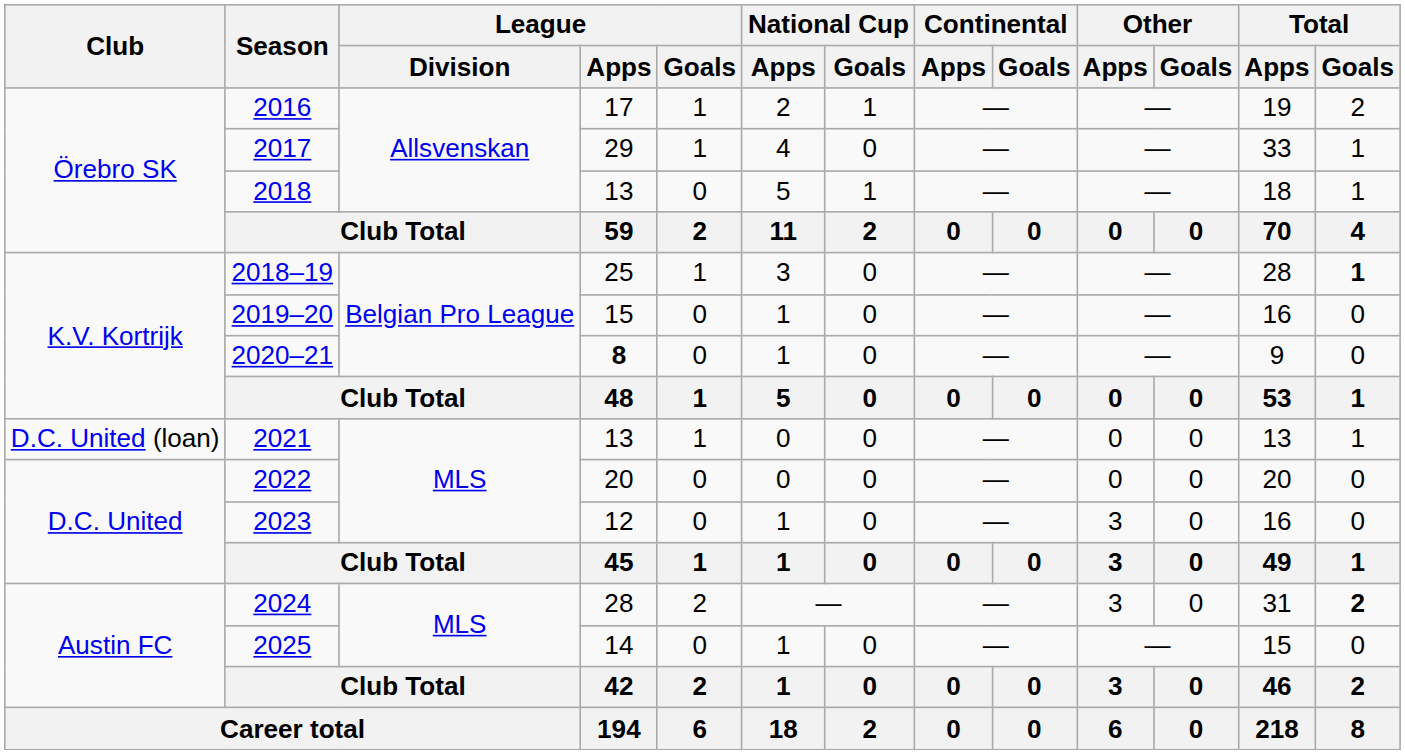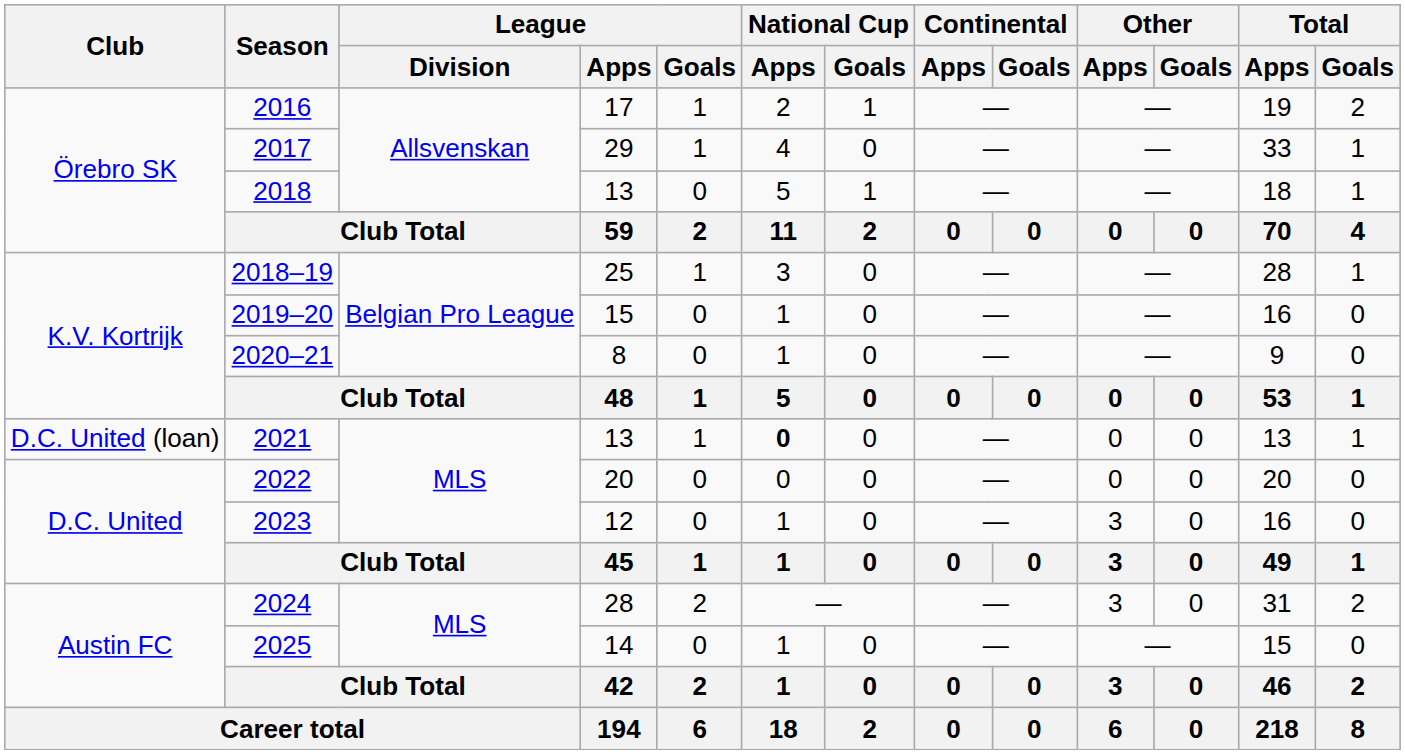(1358, 273) bold -> (1358, 273) normal
(619, 356) bold -> (619, 356) normal
(783, 438) normal -> (783, 438) bold
(1358, 604) bold -> (1358, 604) normal
